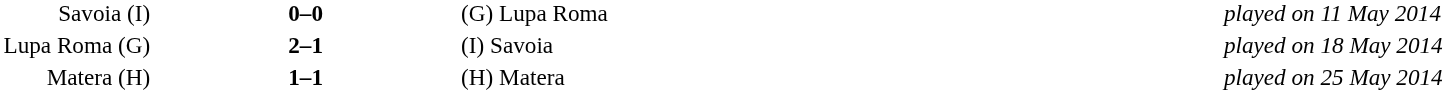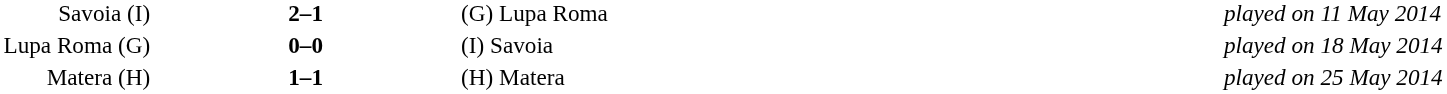(306, 13) 0–0 -> (306, 13) 2–1
(306, 45) 2–1 -> (306, 45) 0–0
